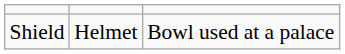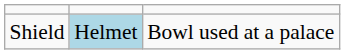(106, 31) no background -> (106, 31) lightblue background
